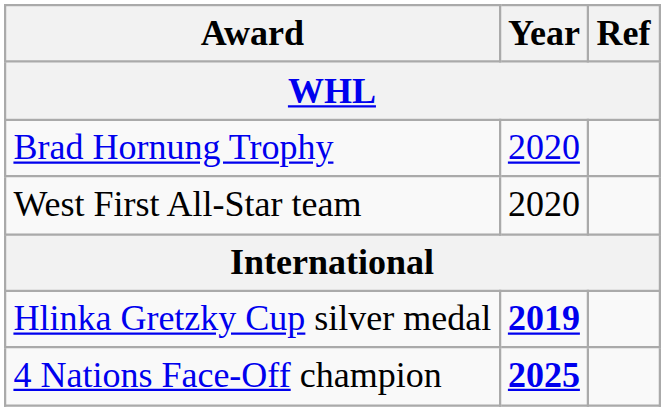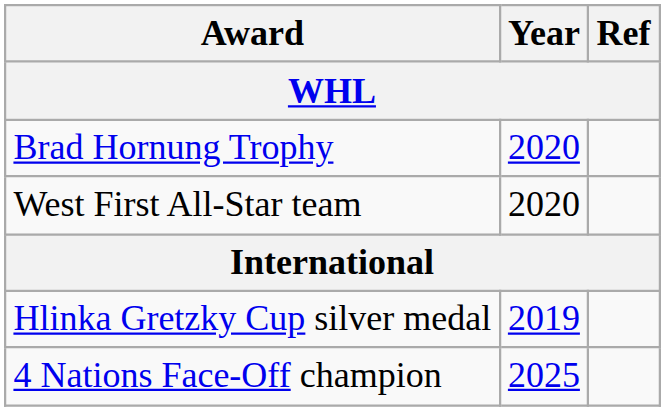(544, 318) bold -> (544, 318) normal
(544, 375) bold -> (544, 375) normal
